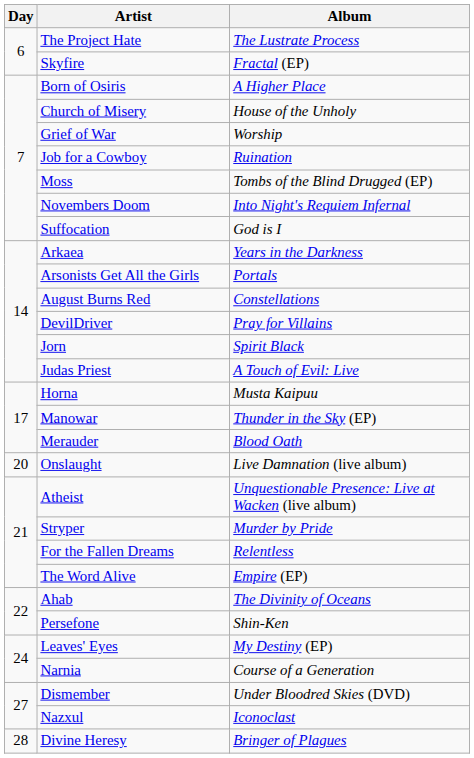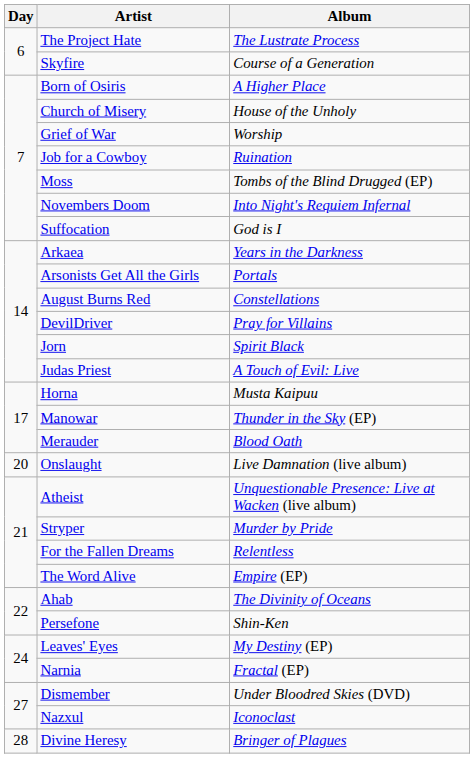(271, 63) Fractal (EP) -> (304, 63) Course of a Generation
(304, 670) Course of a Generation -> (271, 670) Fractal (EP)
